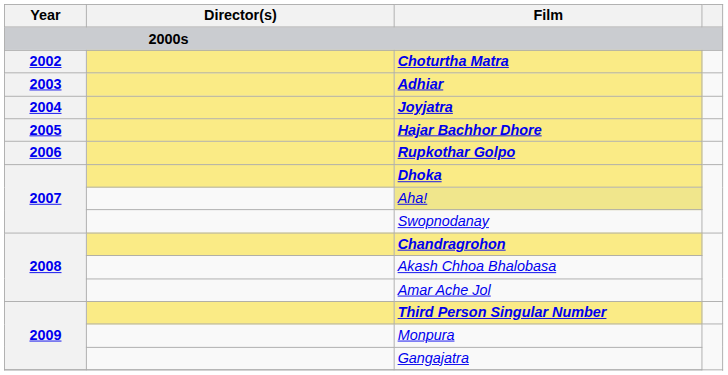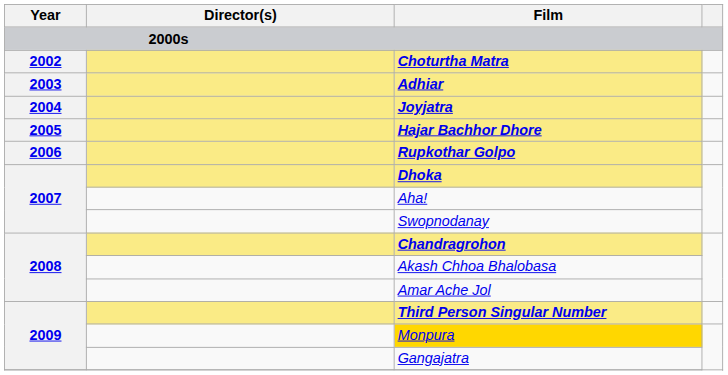(412, 198) khaki background -> (412, 198) no background
(426, 335) no background -> (426, 335) gold background
